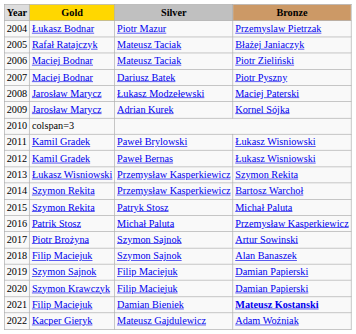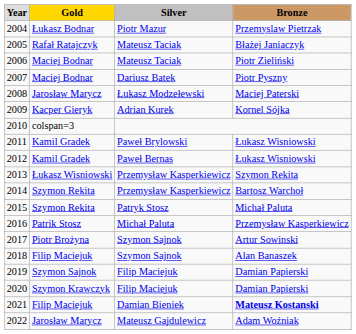(67, 110) Jarosław Marycz -> (62, 110) Kacper Gieryk
(62, 321) Kacper Gieryk -> (67, 321) Jarosław Marycz
